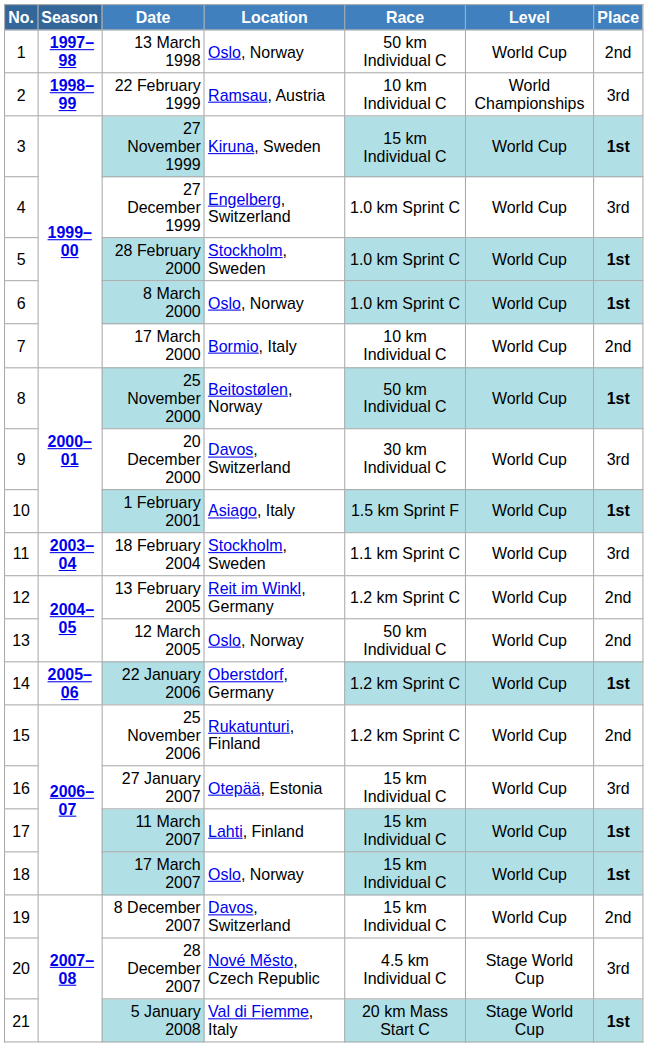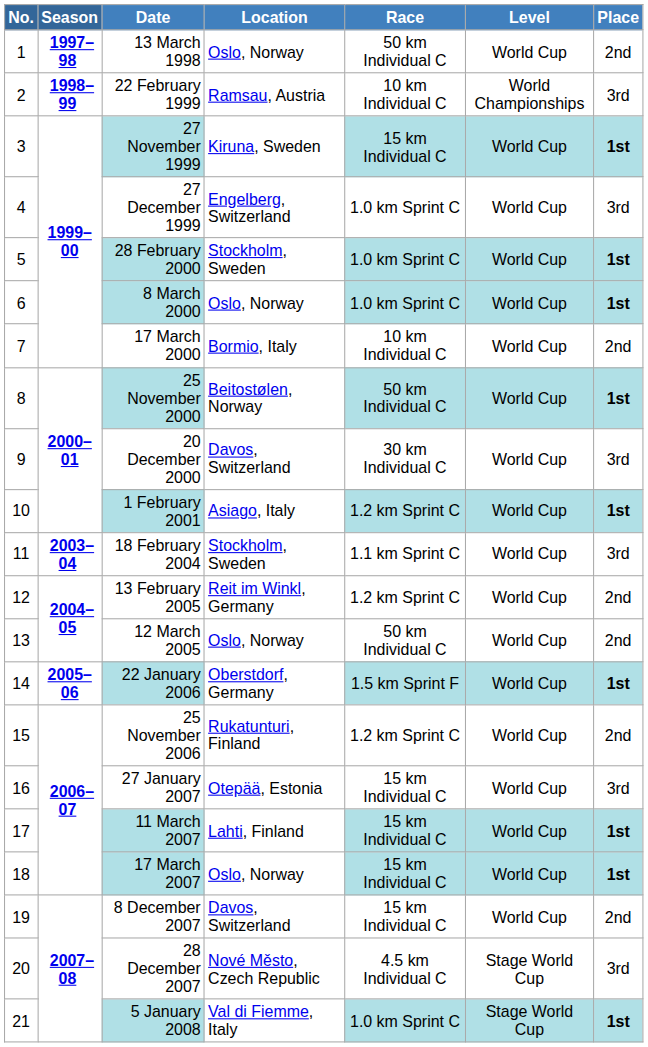(405, 511) 1.5 km Sprint F -> (405, 511) 1.2 km Sprint C
(405, 683) 1.2 km Sprint C -> (405, 683) 1.5 km Sprint F
(405, 1021) 20 km Mass Start C -> (405, 1021) 1.0 km Sprint C
